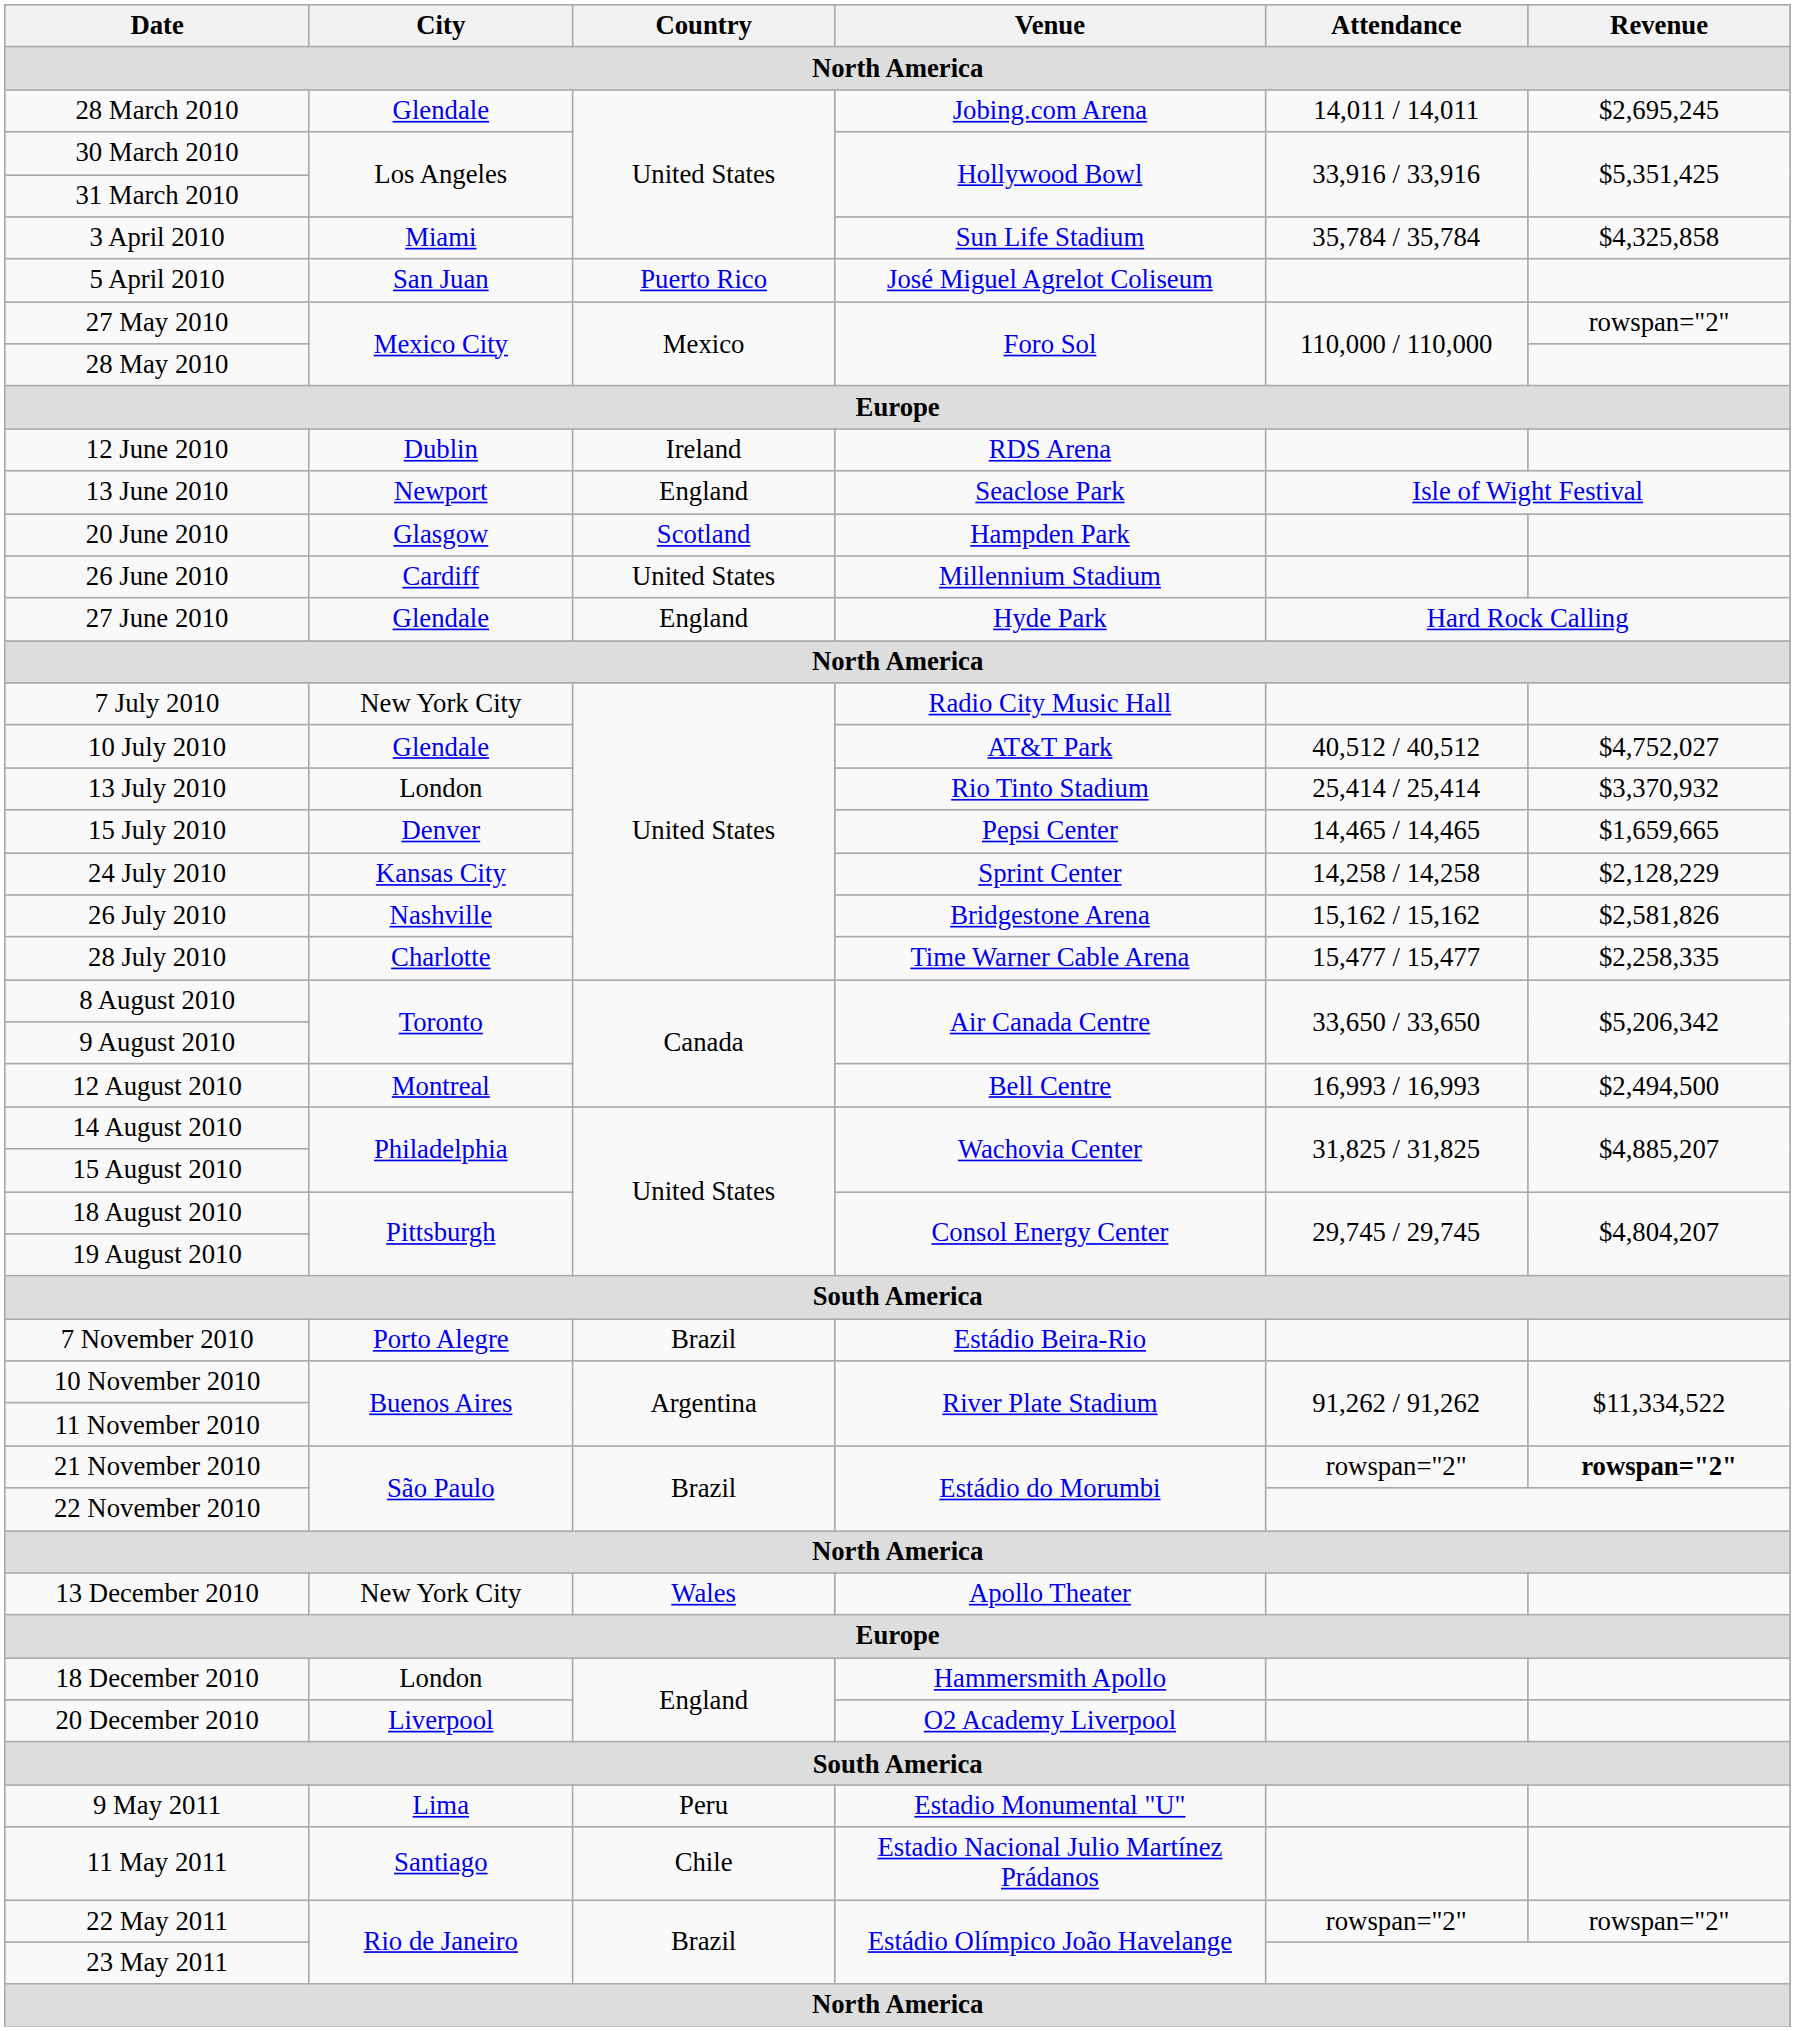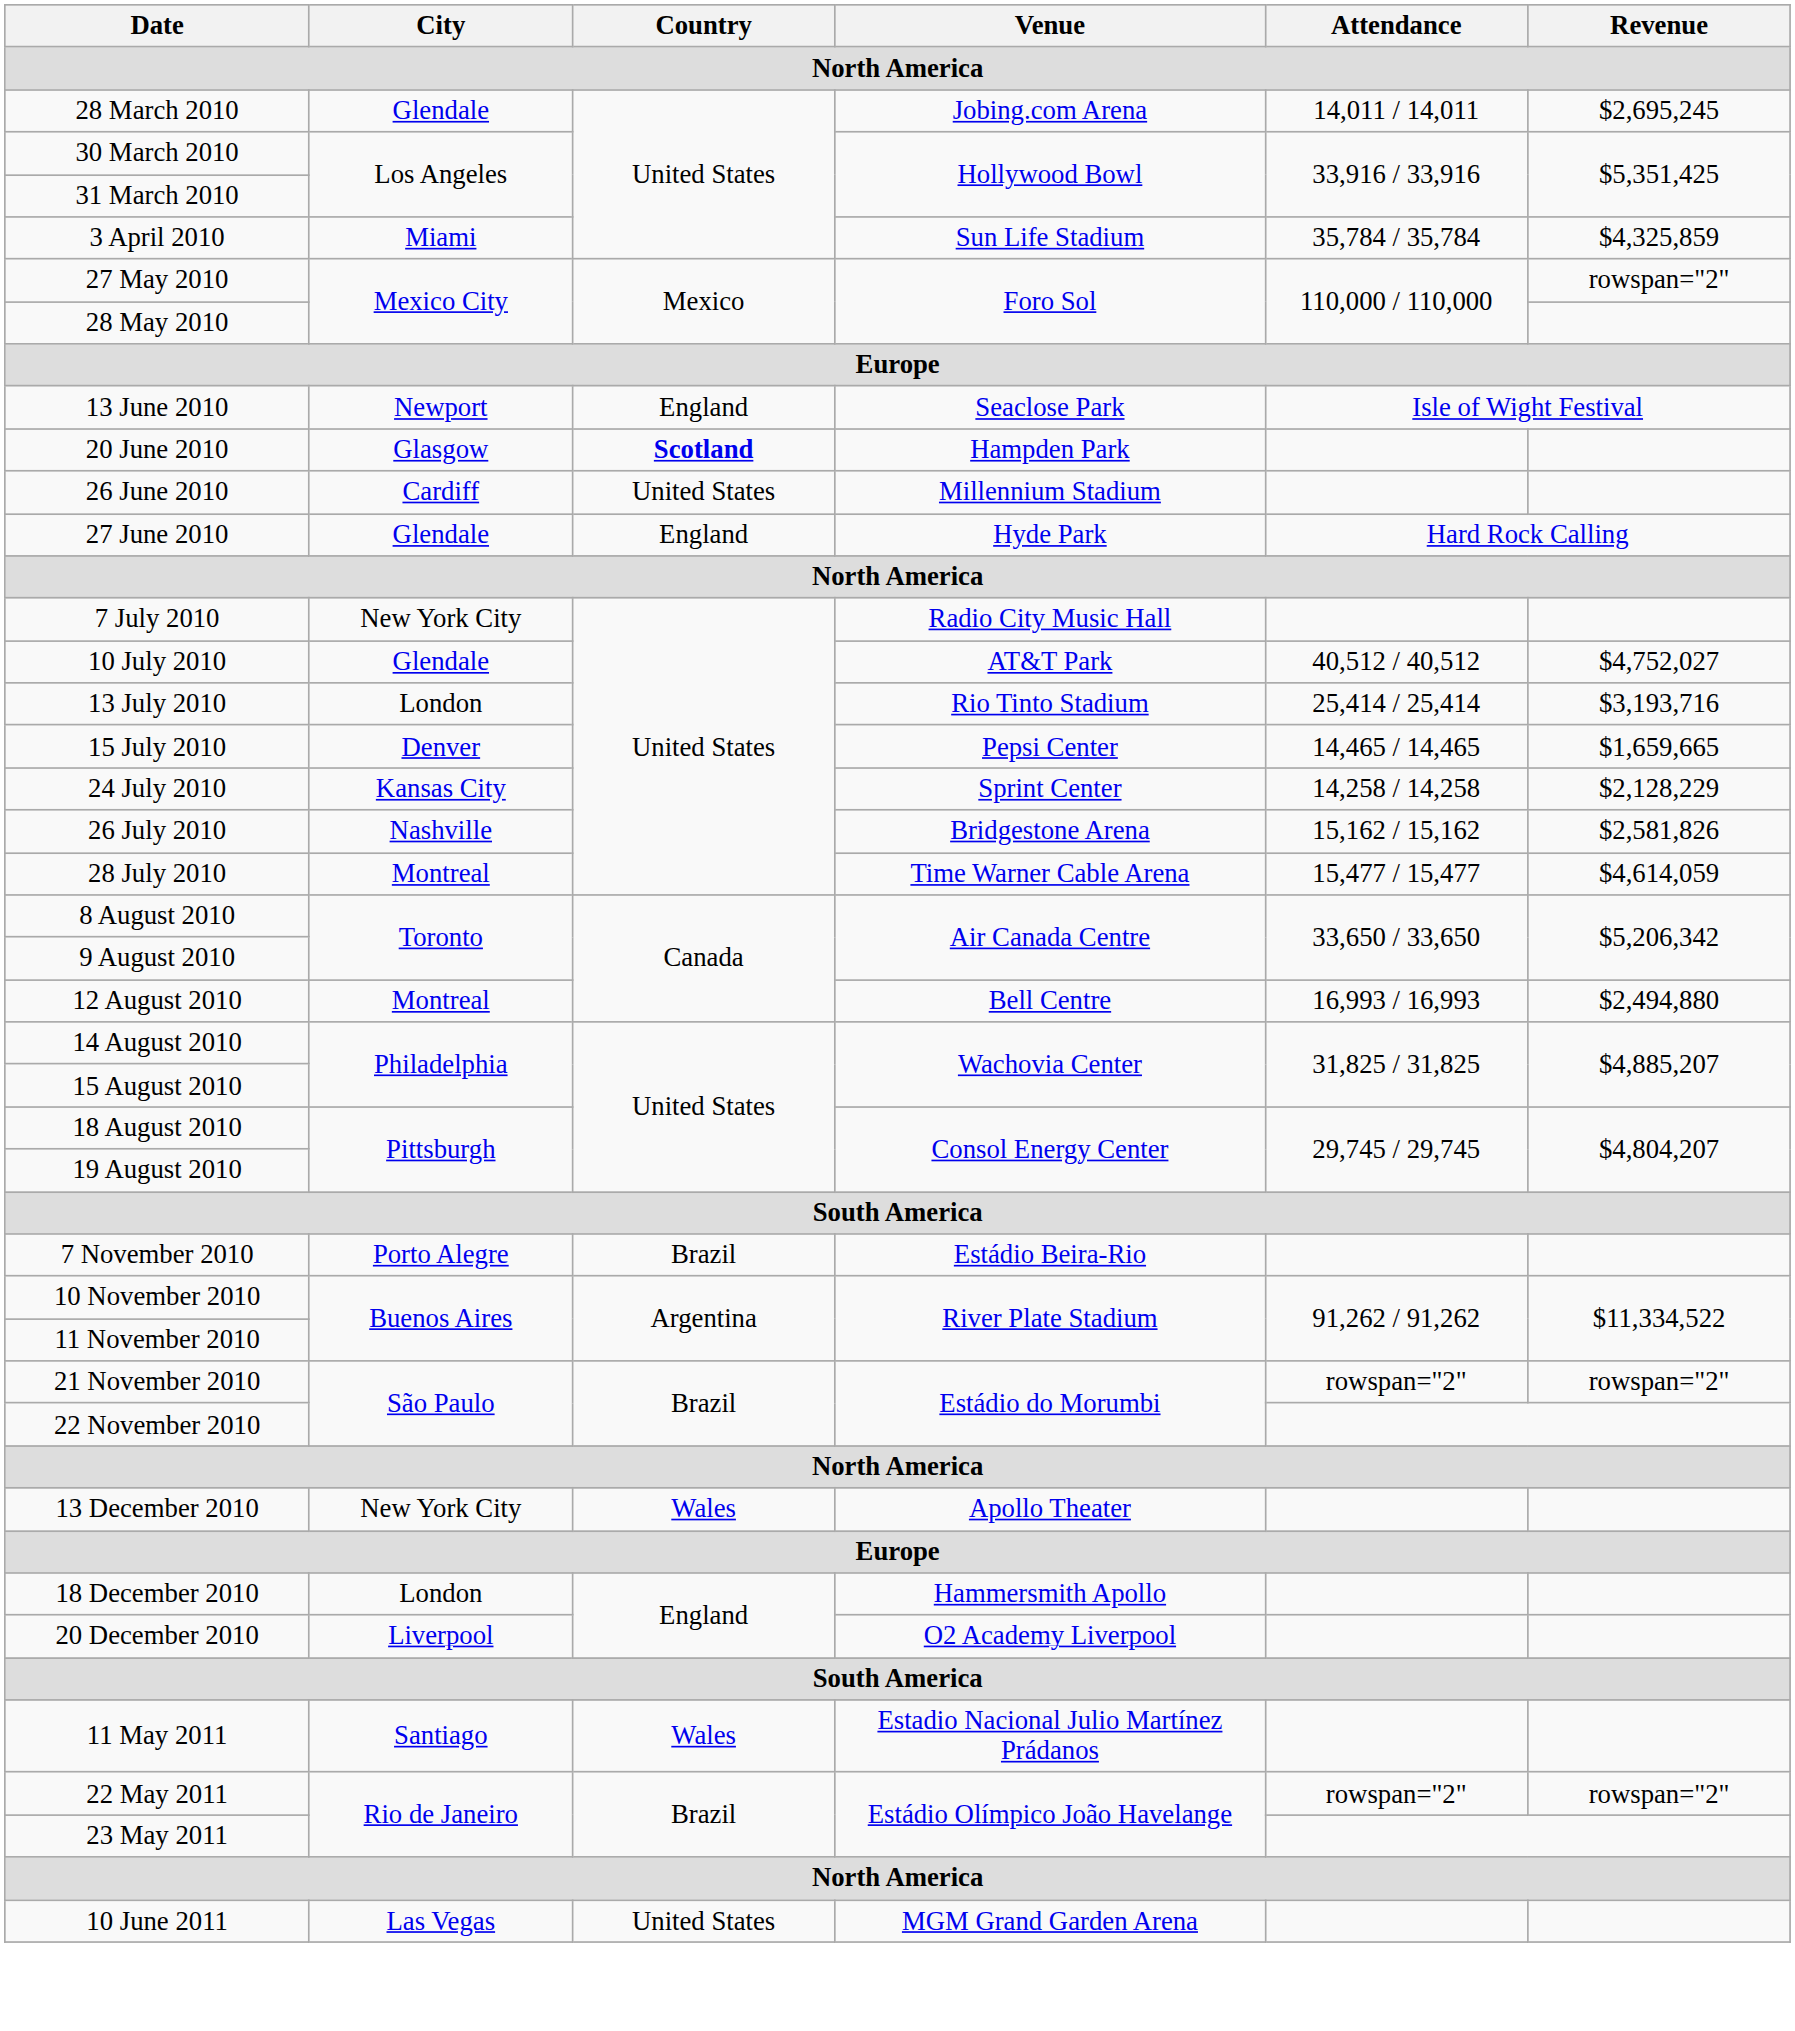(1659, 237) $4,325,858 -> (1659, 237) $4,325,859
- row: (157, 279)
- row: (157, 449)
(704, 534) normal -> (704, 449) bold
(1659, 788) $3,370,932 -> (1659, 703) $3,193,716
(441, 957) Charlotte -> (441, 873) Montreal
(1659, 957) $2,258,335 -> (1659, 873) $4,614,059
(1659, 1085) $2,494,500 -> (1659, 1000) $2,494,880
(1659, 1466) bold -> (1659, 1381) normal
- row: (157, 1805)
(704, 1862) Chile -> (704, 1735) Wales
+ row: (157, 1920)
